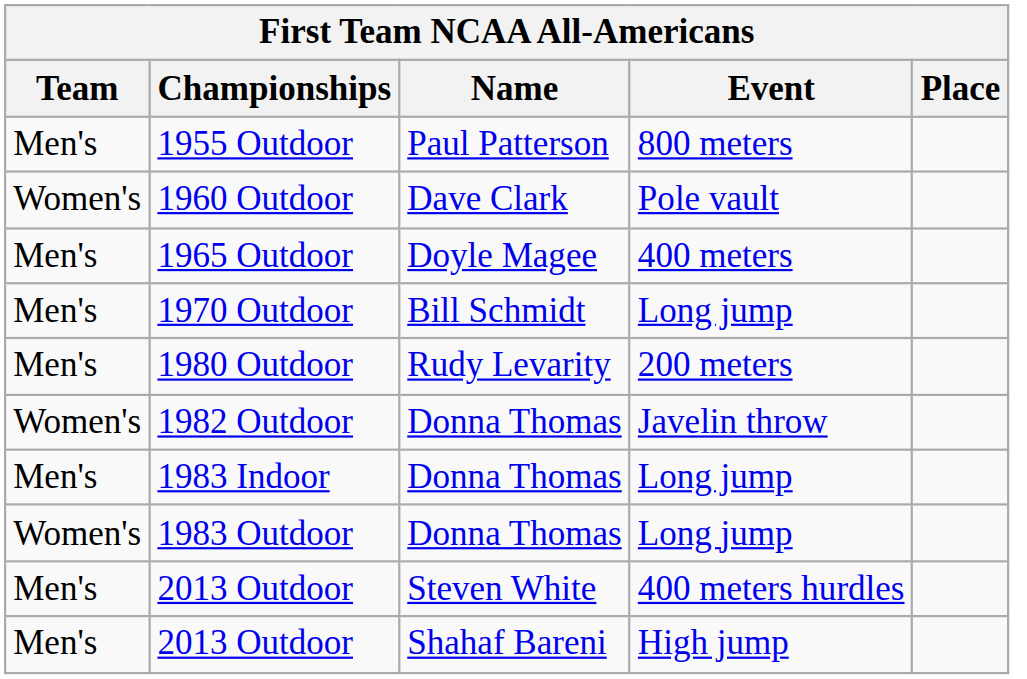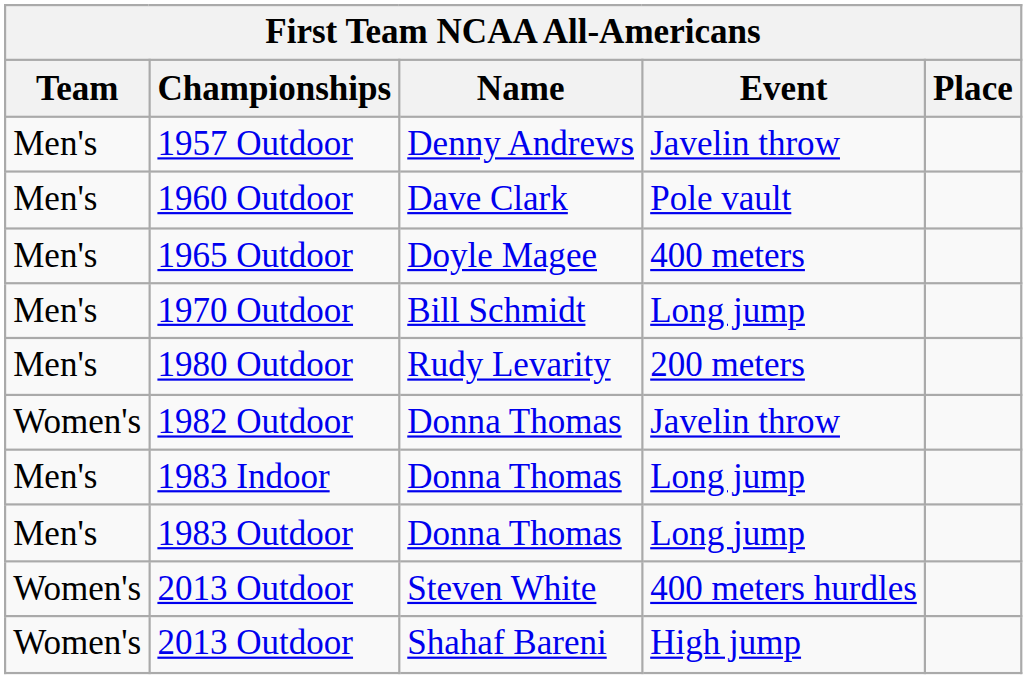- row: (255, 143)
+ row: (255, 143)
(77, 198) Women's -> (55, 198) Men's
(77, 532) Women's -> (55, 532) Men's
(55, 587) Men's -> (77, 587) Women's
(55, 643) Men's -> (77, 643) Women's
